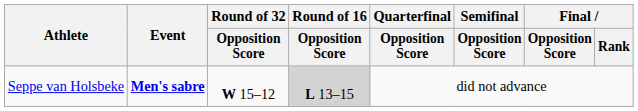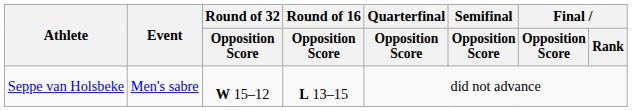(168, 86) bold -> (165, 86) normal
(330, 95) lightgrey background -> (324, 95) no background
